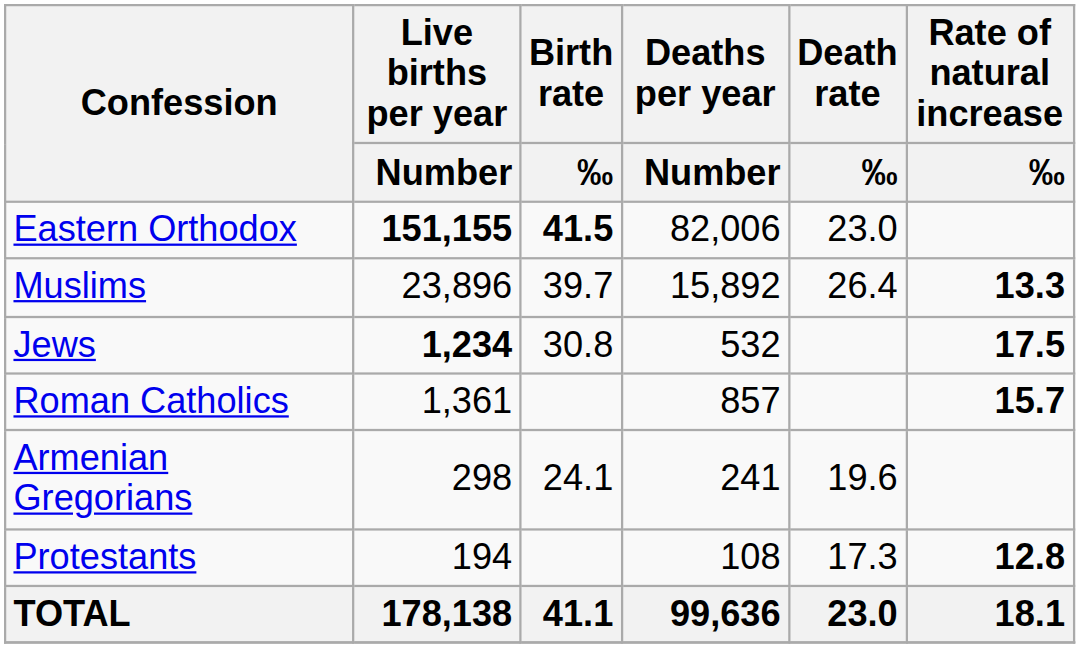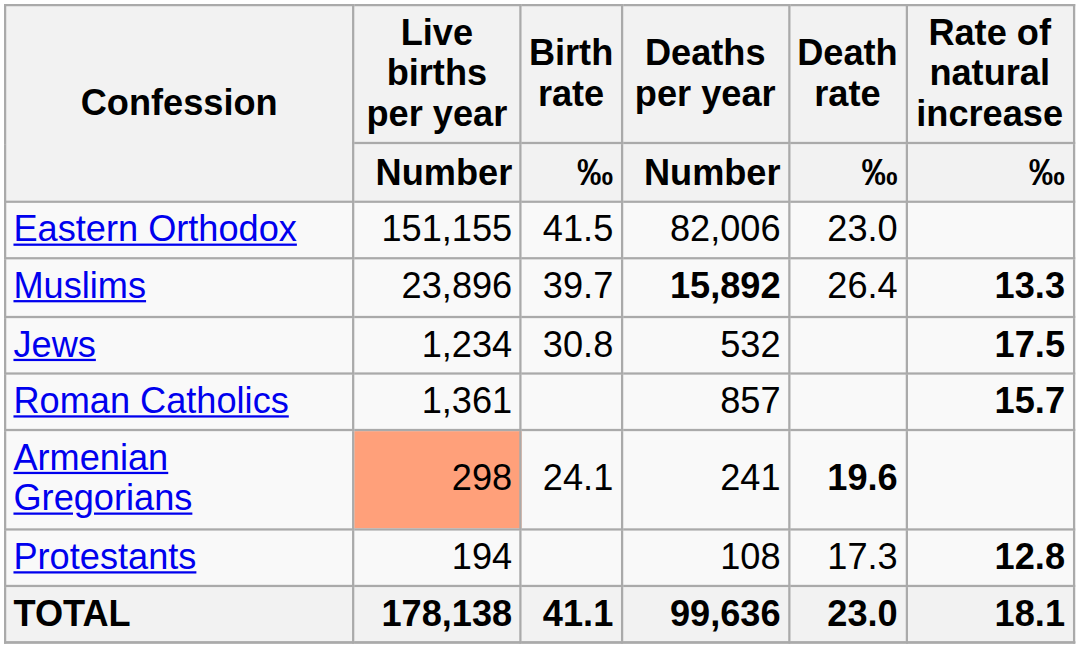(447, 229) bold -> (447, 229) normal
(578, 229) bold -> (578, 229) normal
(725, 286) normal -> (725, 286) bold
(467, 343) bold -> (467, 343) normal
(482, 478) no background -> (482, 478) lightsalmon background
(862, 478) normal -> (862, 478) bold
